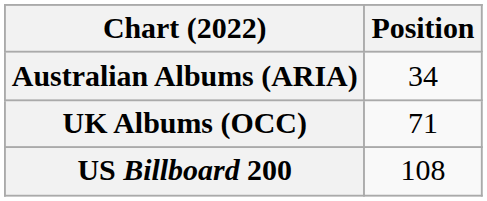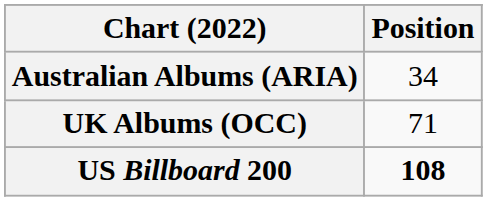(423, 170) normal -> (423, 170) bold
